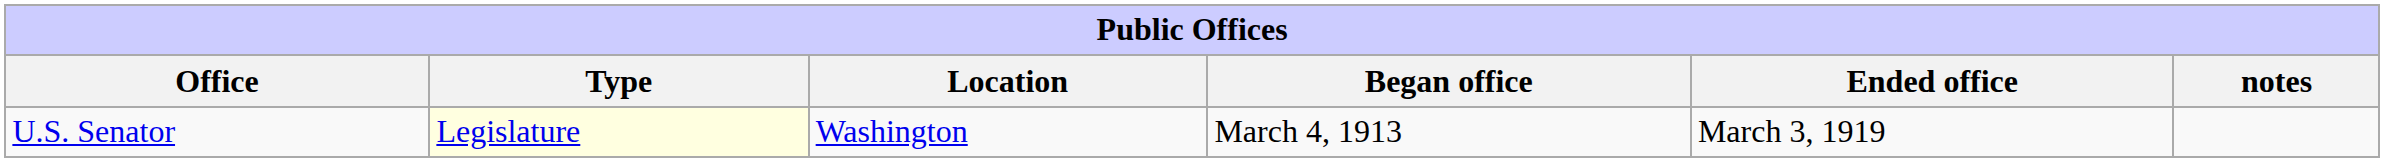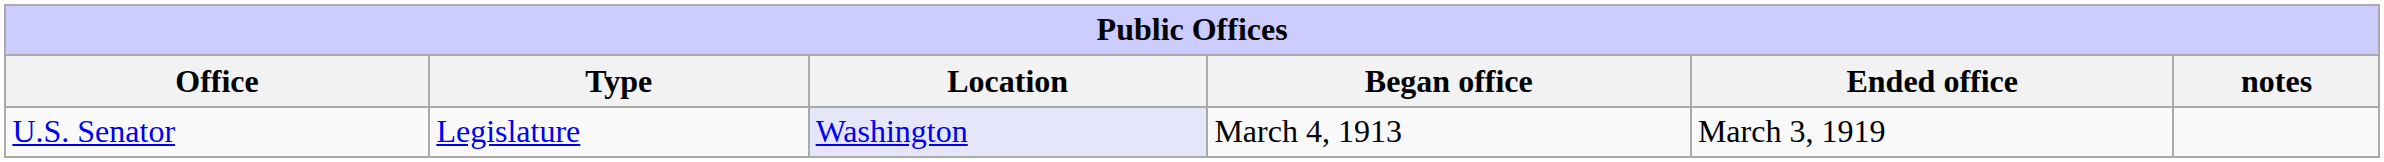(508, 131) lightyellow background -> (508, 131) no background
(892, 131) no background -> (892, 131) lavender background
